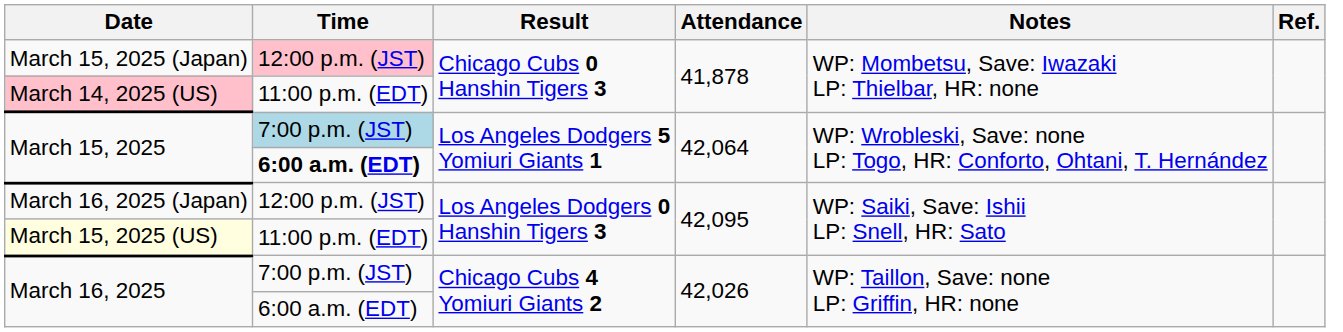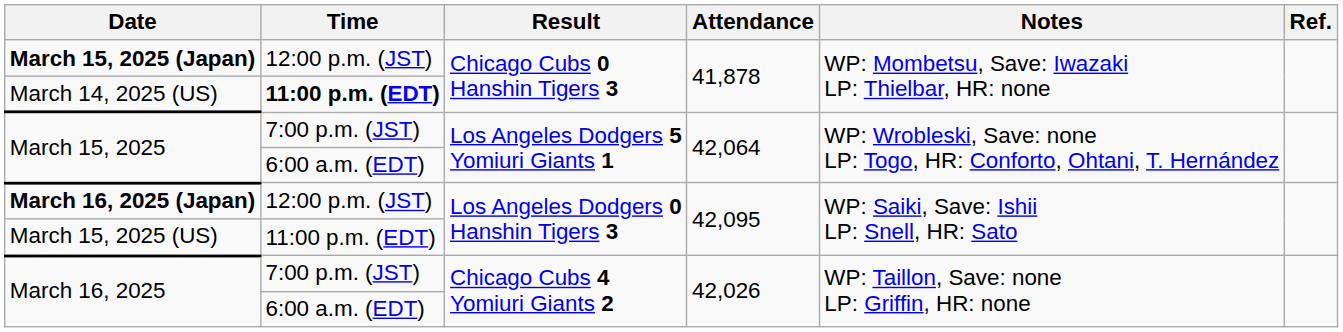(129, 57) normal -> (133, 57) bold
(341, 57) pink background -> (349, 57) no background
(114, 93) pink background -> (114, 93) no background
(343, 93) normal -> (353, 93) bold
(335, 129) lightblue background -> (343, 129) no background
(339, 165) bold -> (345, 165) normal
(129, 201) normal -> (133, 201) bold
(114, 236) lightyellow background -> (114, 236) no background
